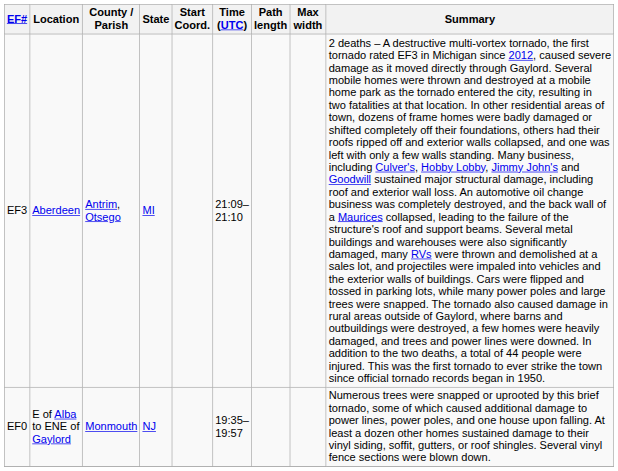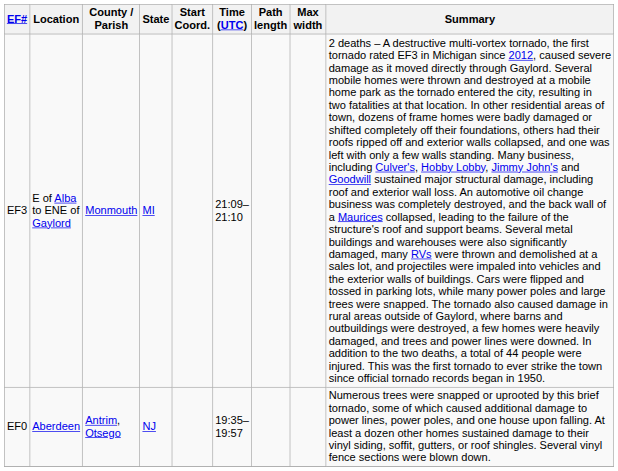(56, 210) Aberdeen -> (56, 210) E of Alba to ENE of Gaylord
(103, 210) Antrim, Otsego -> (111, 210) Monmouth
(56, 427) E of Alba to ENE of Gaylord -> (56, 427) Aberdeen
(111, 427) Monmouth -> (103, 427) Antrim, Otsego
